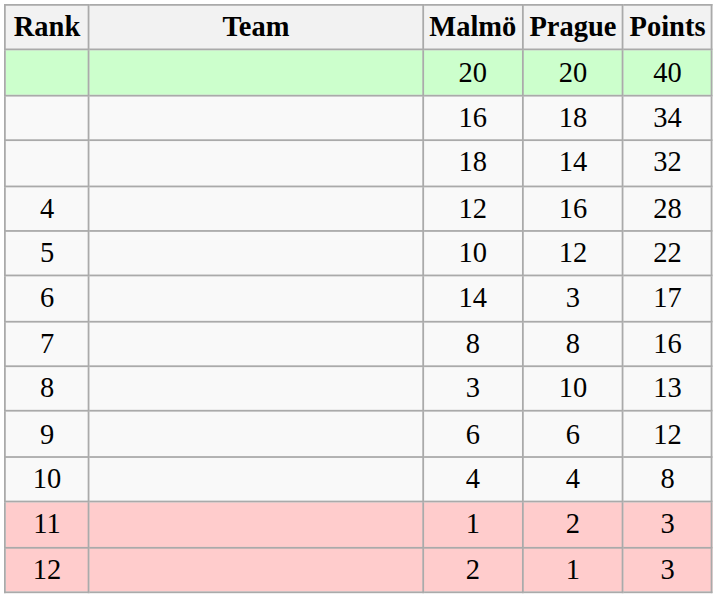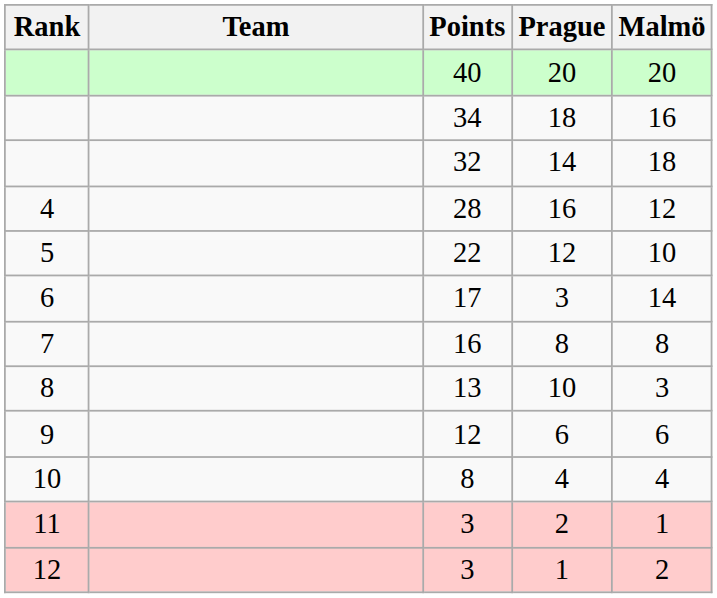columns swapped: (473, 27) <-> (668, 27)
